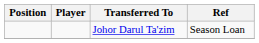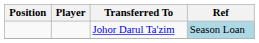(217, 30) no background -> (217, 30) lightblue background
